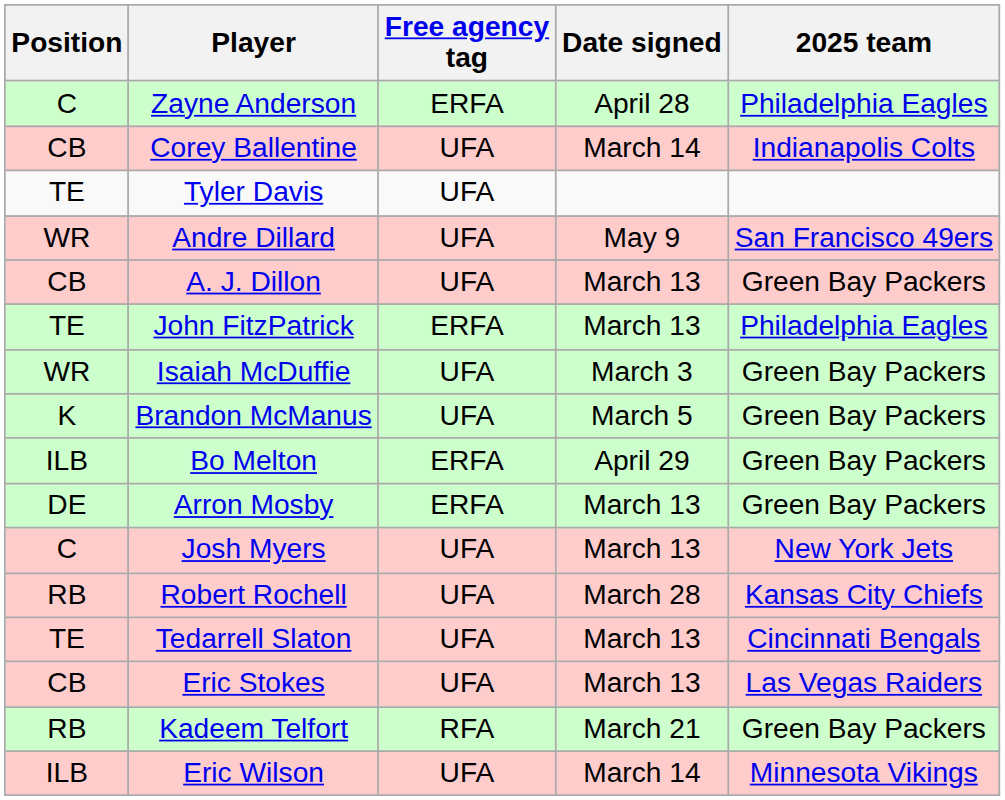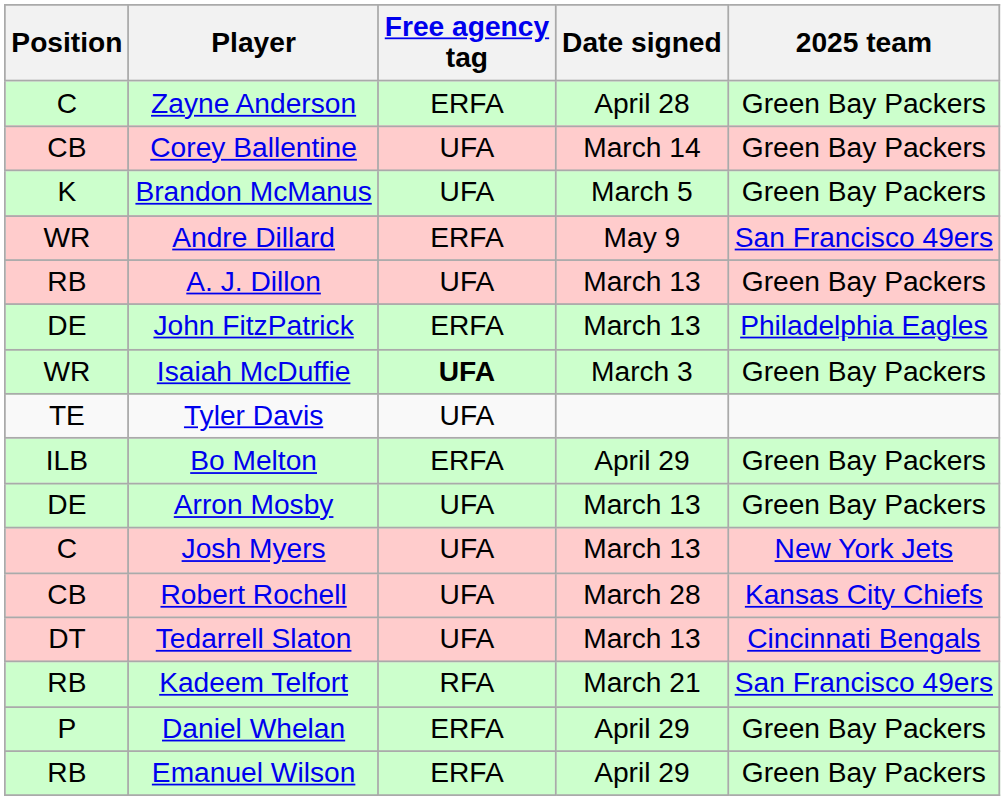(864, 103) Philadelphia Eagles -> (864, 103) Green Bay Packers
(864, 147) Indianapolis Colts -> (864, 147) Green Bay Packers
rows swapped: (254, 192) <-> (254, 415)
(467, 237) UFA -> (467, 237) ERFA
(67, 281) CB -> (67, 281) RB
(67, 326) TE -> (67, 326) DE
(467, 371) normal -> (467, 371) bold
(467, 505) ERFA -> (467, 505) UFA
(67, 594) RB -> (67, 594) CB
(67, 639) TE -> (67, 639) DT
- row: (254, 683)
(864, 728) Green Bay Packers -> (864, 683) San Francisco 49ers
+ row: (254, 728)
- row: (254, 773)
+ row: (254, 773)
